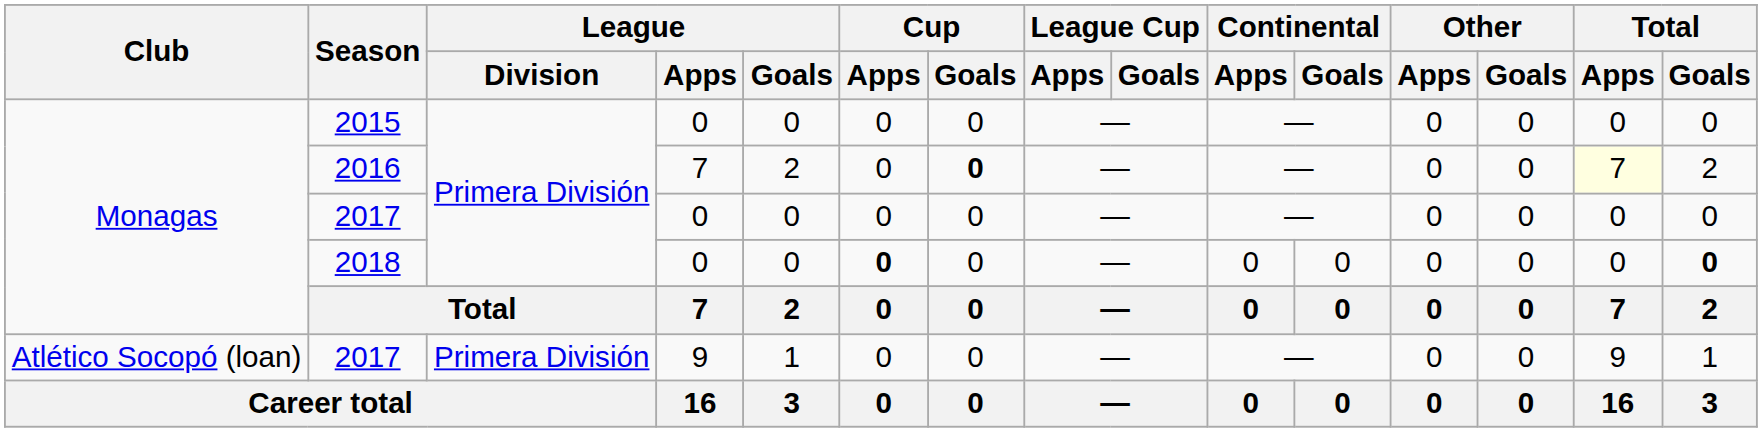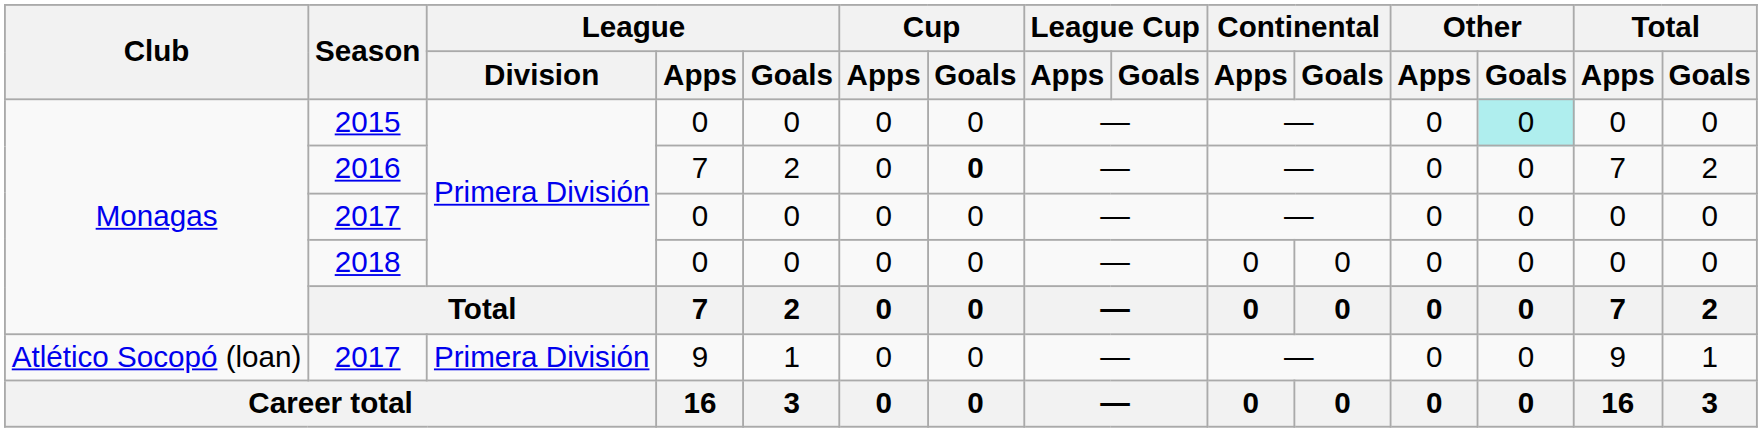(1526, 121) no background -> (1526, 121) paleturquoise background
(1618, 168) lightyellow background -> (1618, 168) no background
(884, 262) bold -> (884, 262) normal
(1710, 262) bold -> (1710, 262) normal
